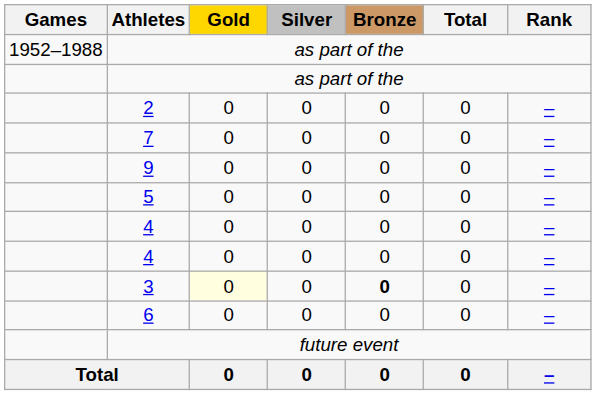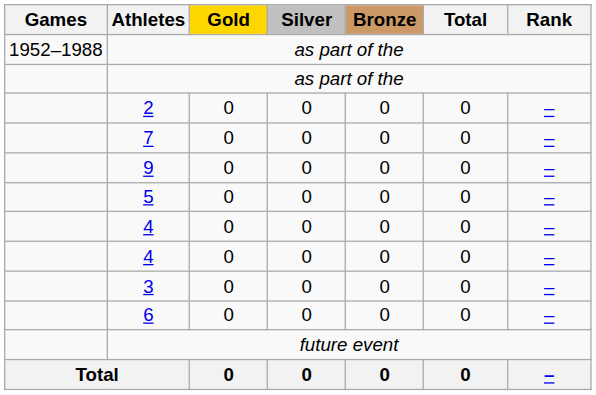(229, 286) lightyellow background -> (229, 286) no background
(385, 286) bold -> (385, 286) normal
